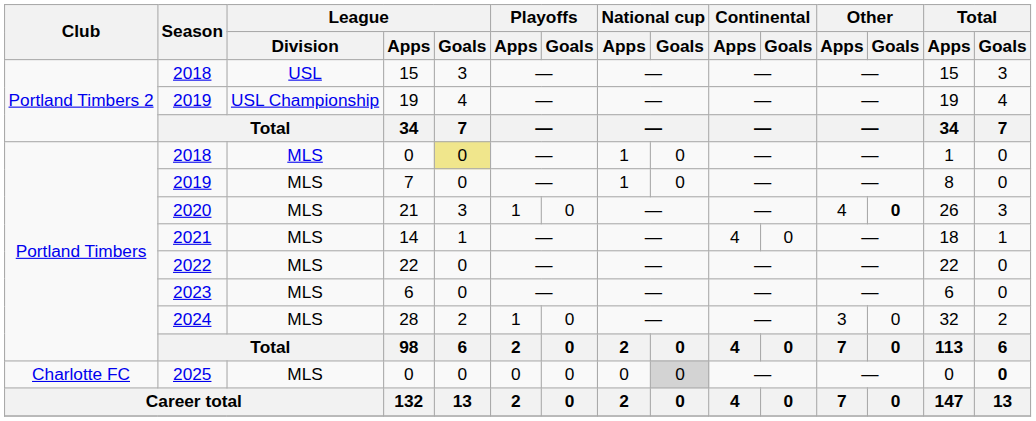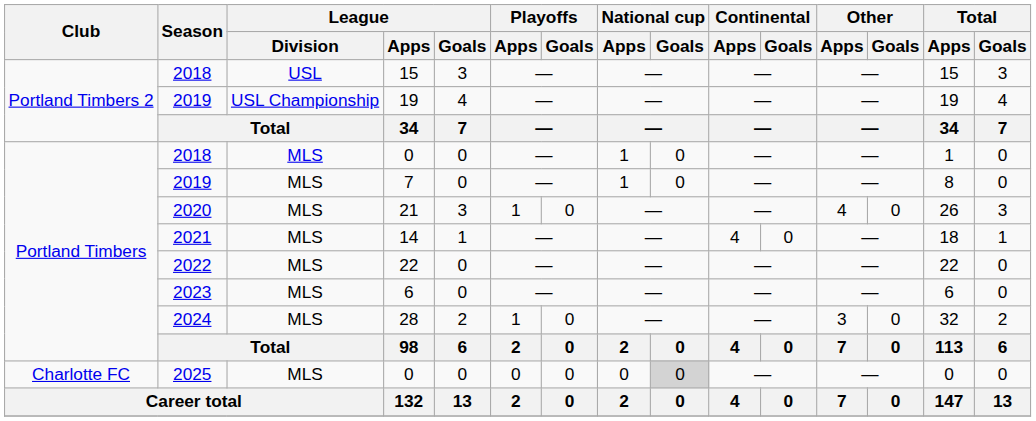(462, 155) khaki background -> (462, 155) no background
(895, 210) bold -> (895, 210) normal
(1003, 374) bold -> (1003, 374) normal
